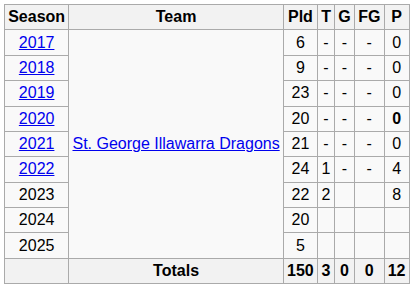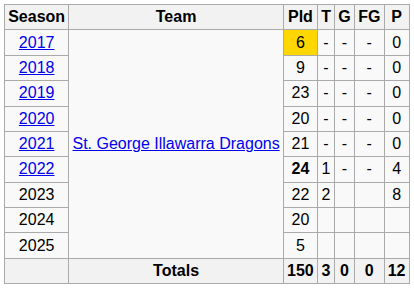(300, 42) no background -> (300, 42) gold background
(397, 118) bold -> (397, 118) normal
(300, 169) normal -> (300, 169) bold
